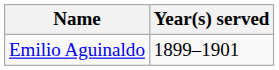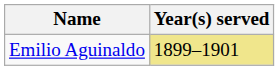(197, 49) no background -> (197, 49) khaki background
